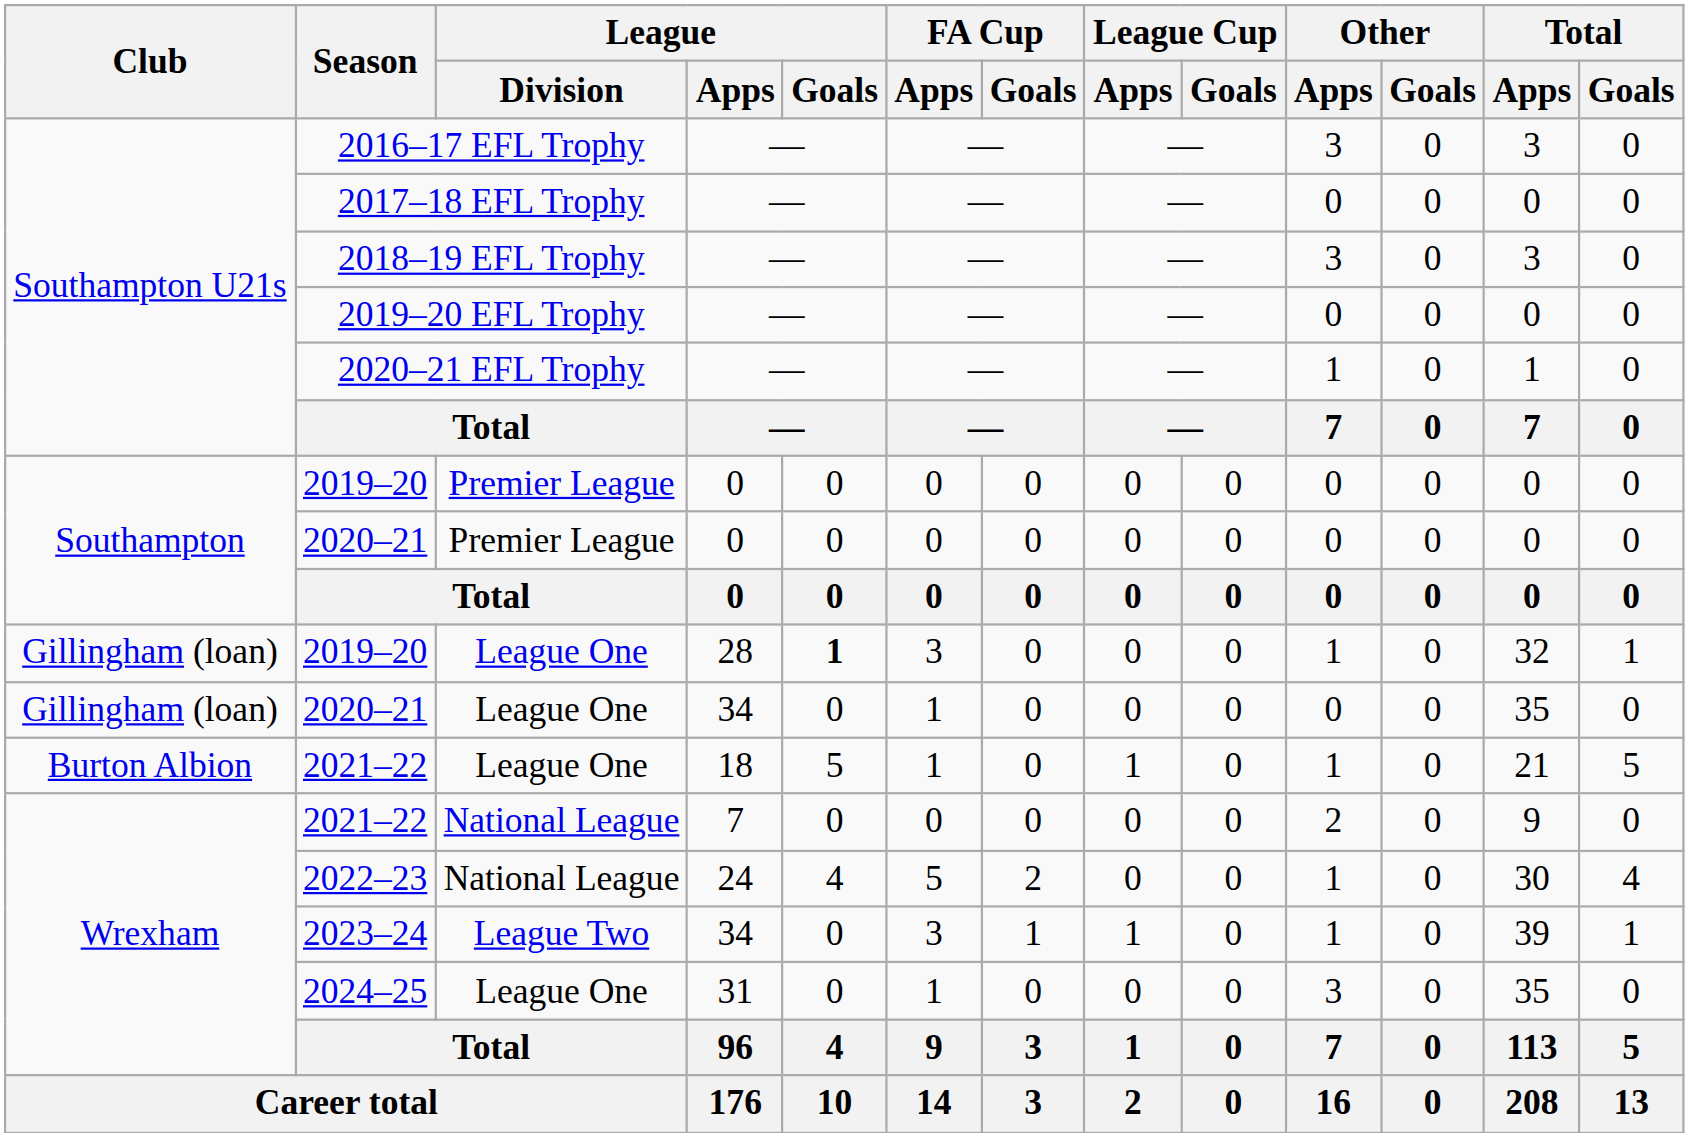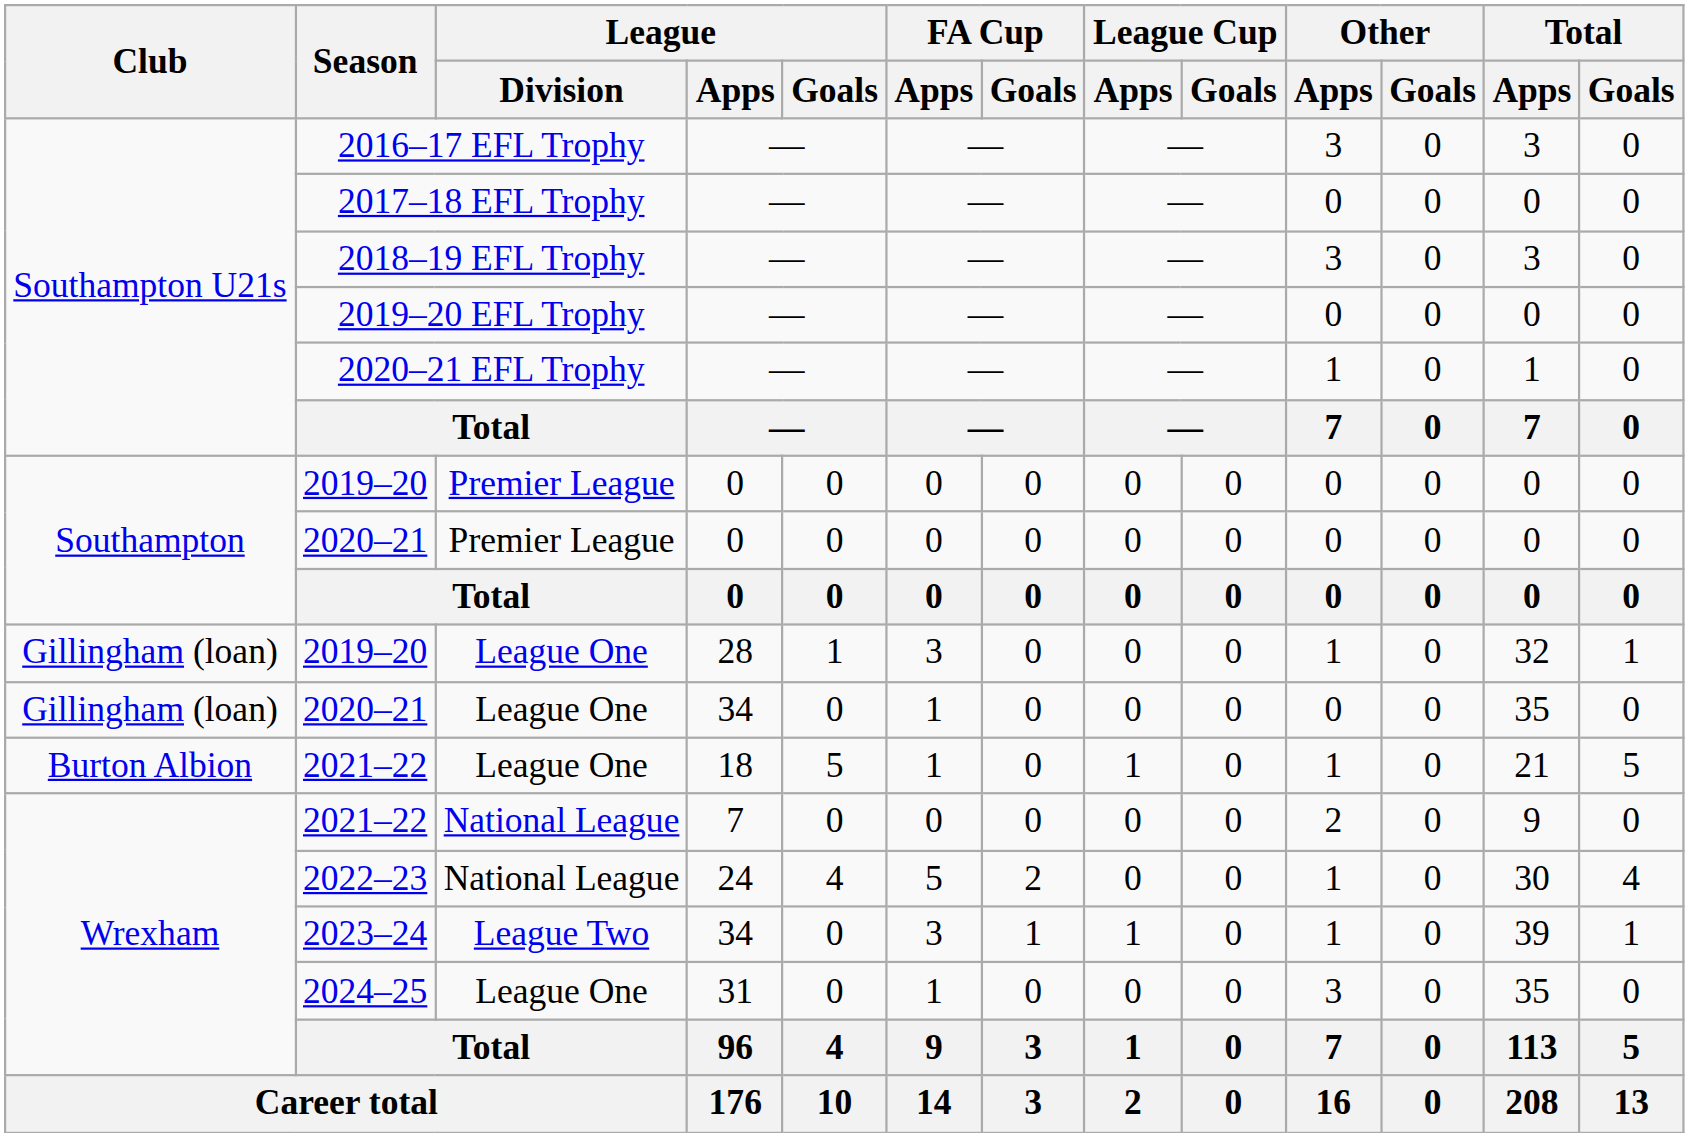(835, 652) bold -> (835, 652) normal
